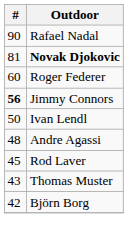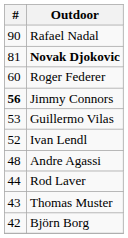+ row: (72, 119)
(14, 119) 50 -> (14, 139) 52
(14, 160) 45 -> (14, 181) 44
